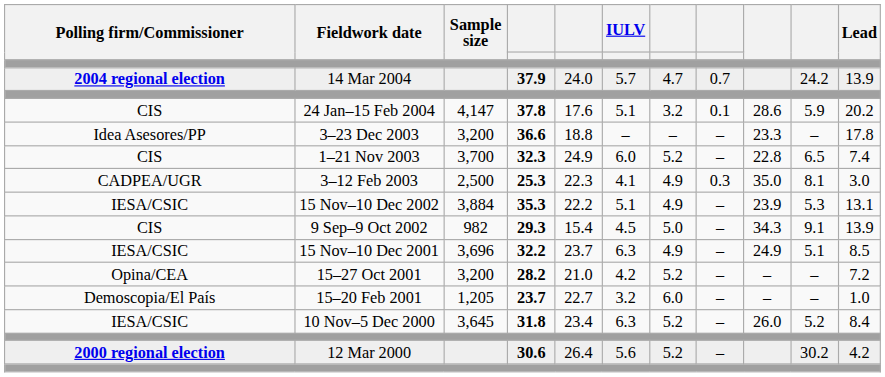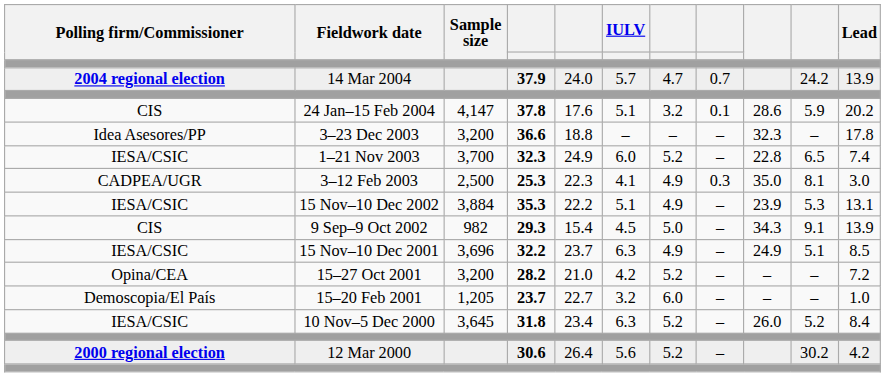(767, 134) 23.3 -> (767, 134) 32.3
(150, 157) CIS -> (150, 157) IESA/CSIC
